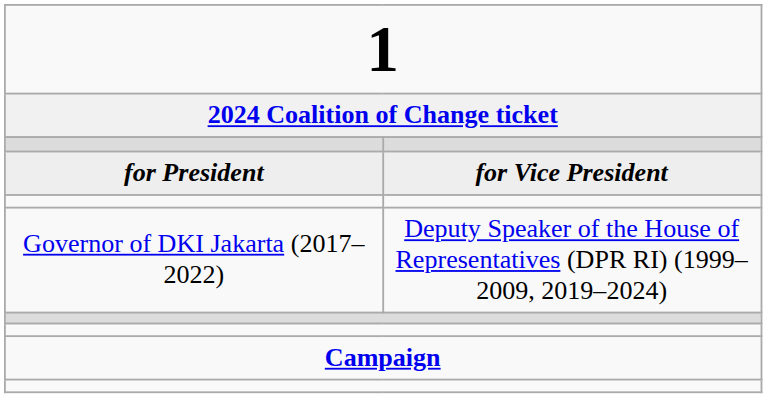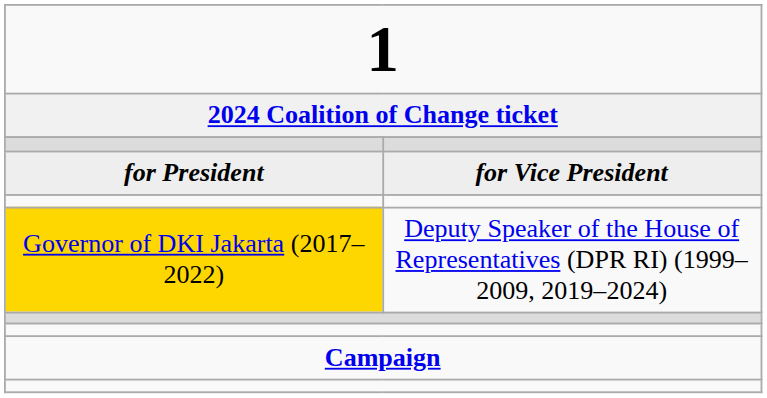(194, 259) no background -> (194, 259) gold background
